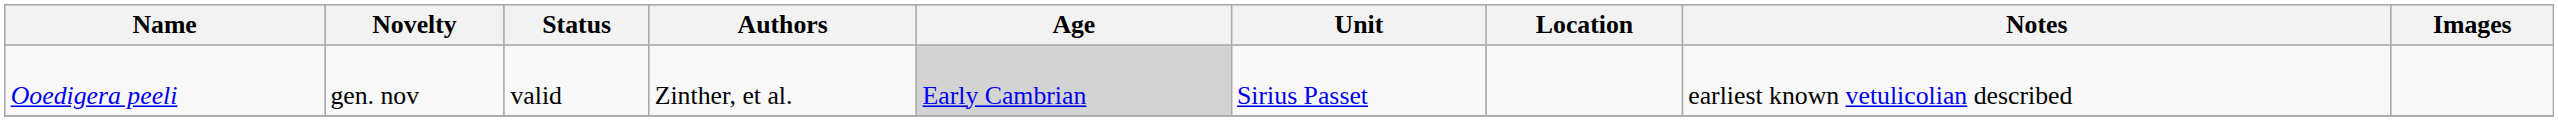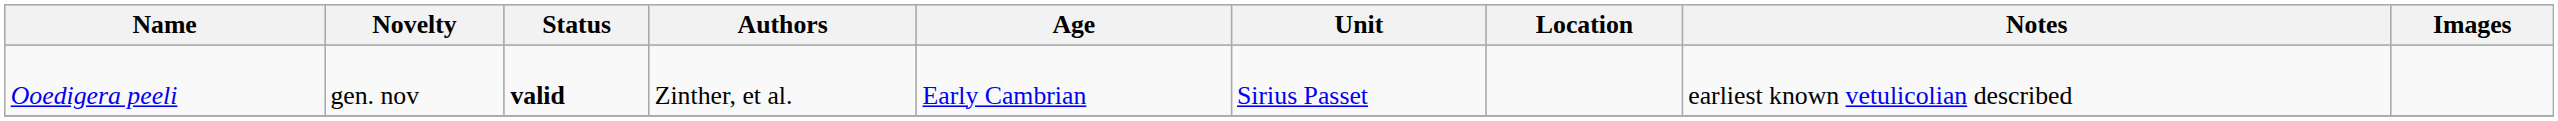(536, 94) normal -> (538, 94) bold
(1004, 94) lightgrey background -> (1004, 94) no background
